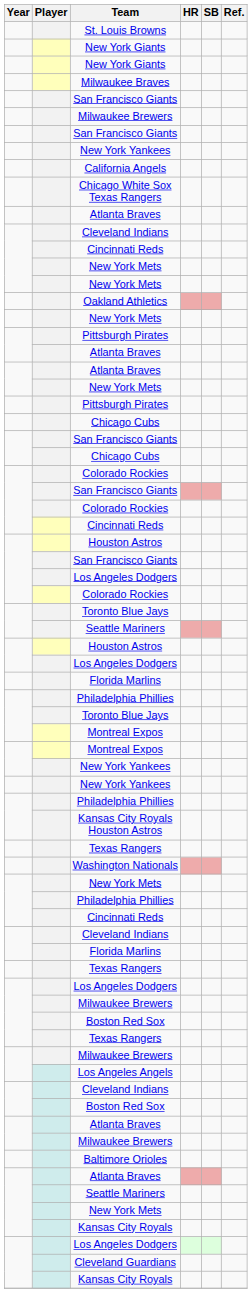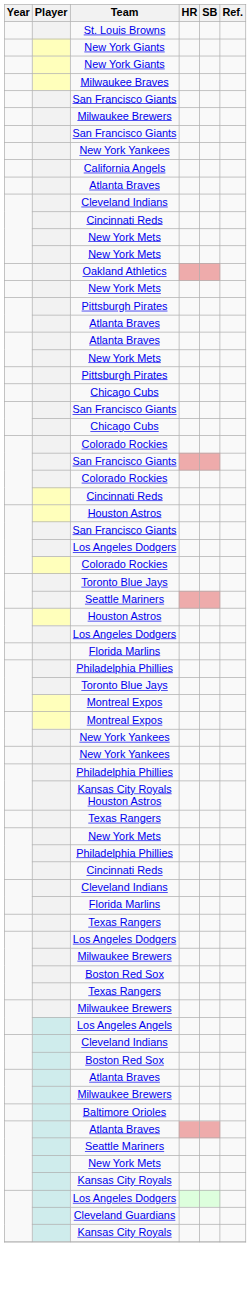- row: (18, 192)
- row: (18, 866)
